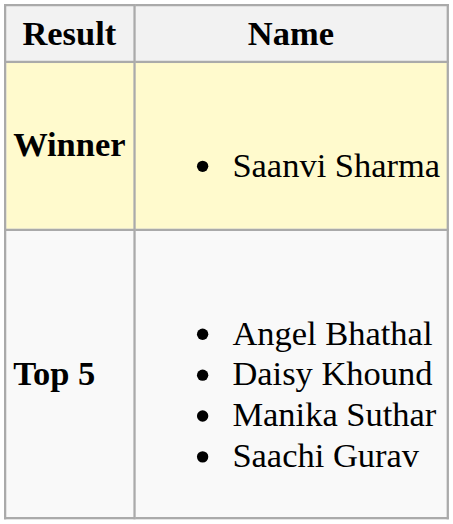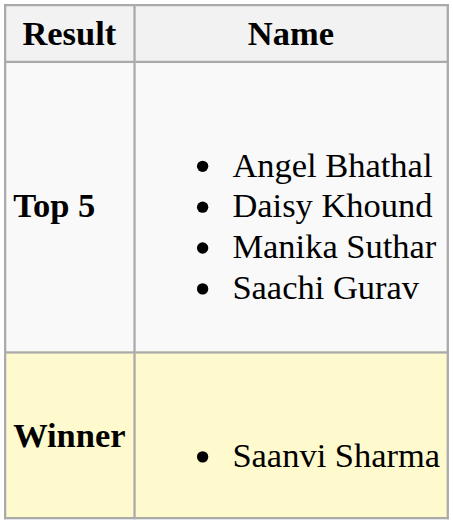rows swapped: (69, 144) <-> (54, 372)
